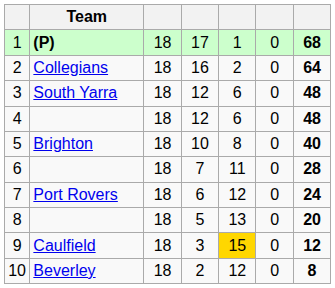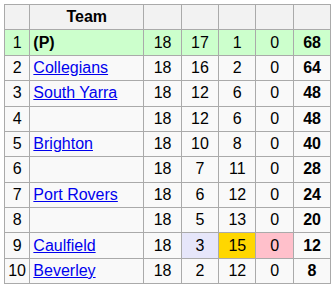(200, 245) no background -> (200, 245) lavender background
(275, 245) no background -> (275, 245) pink background
